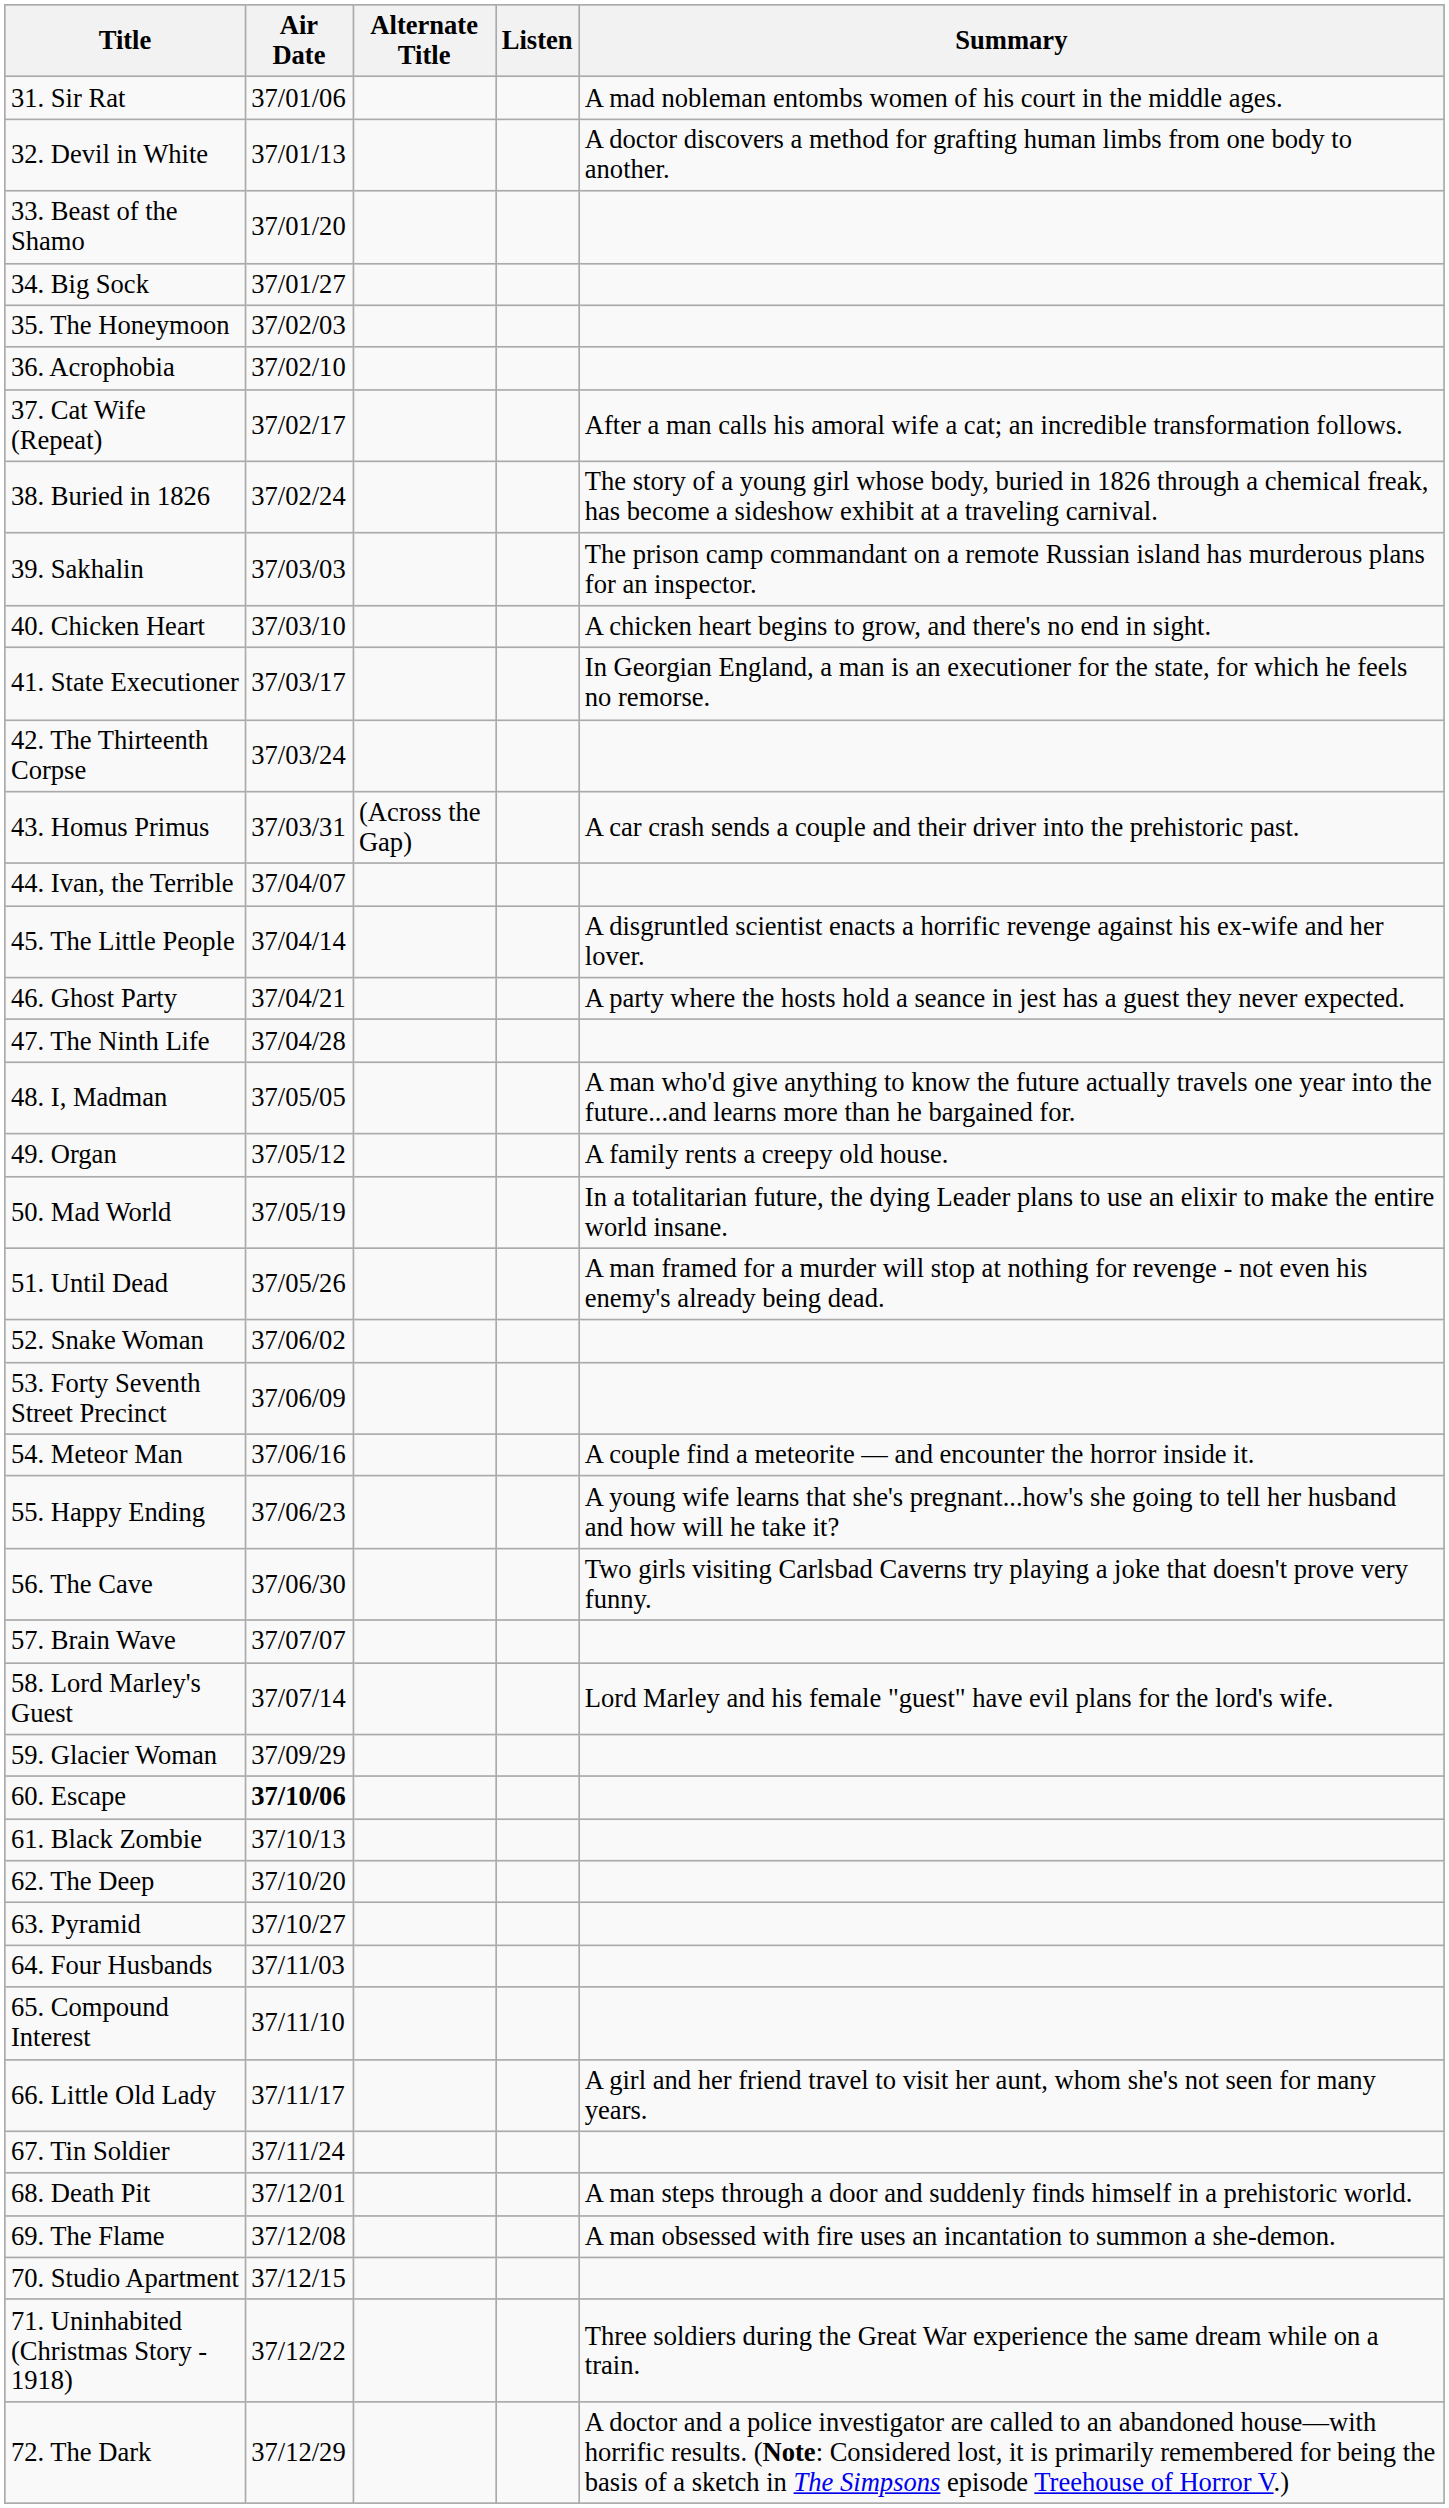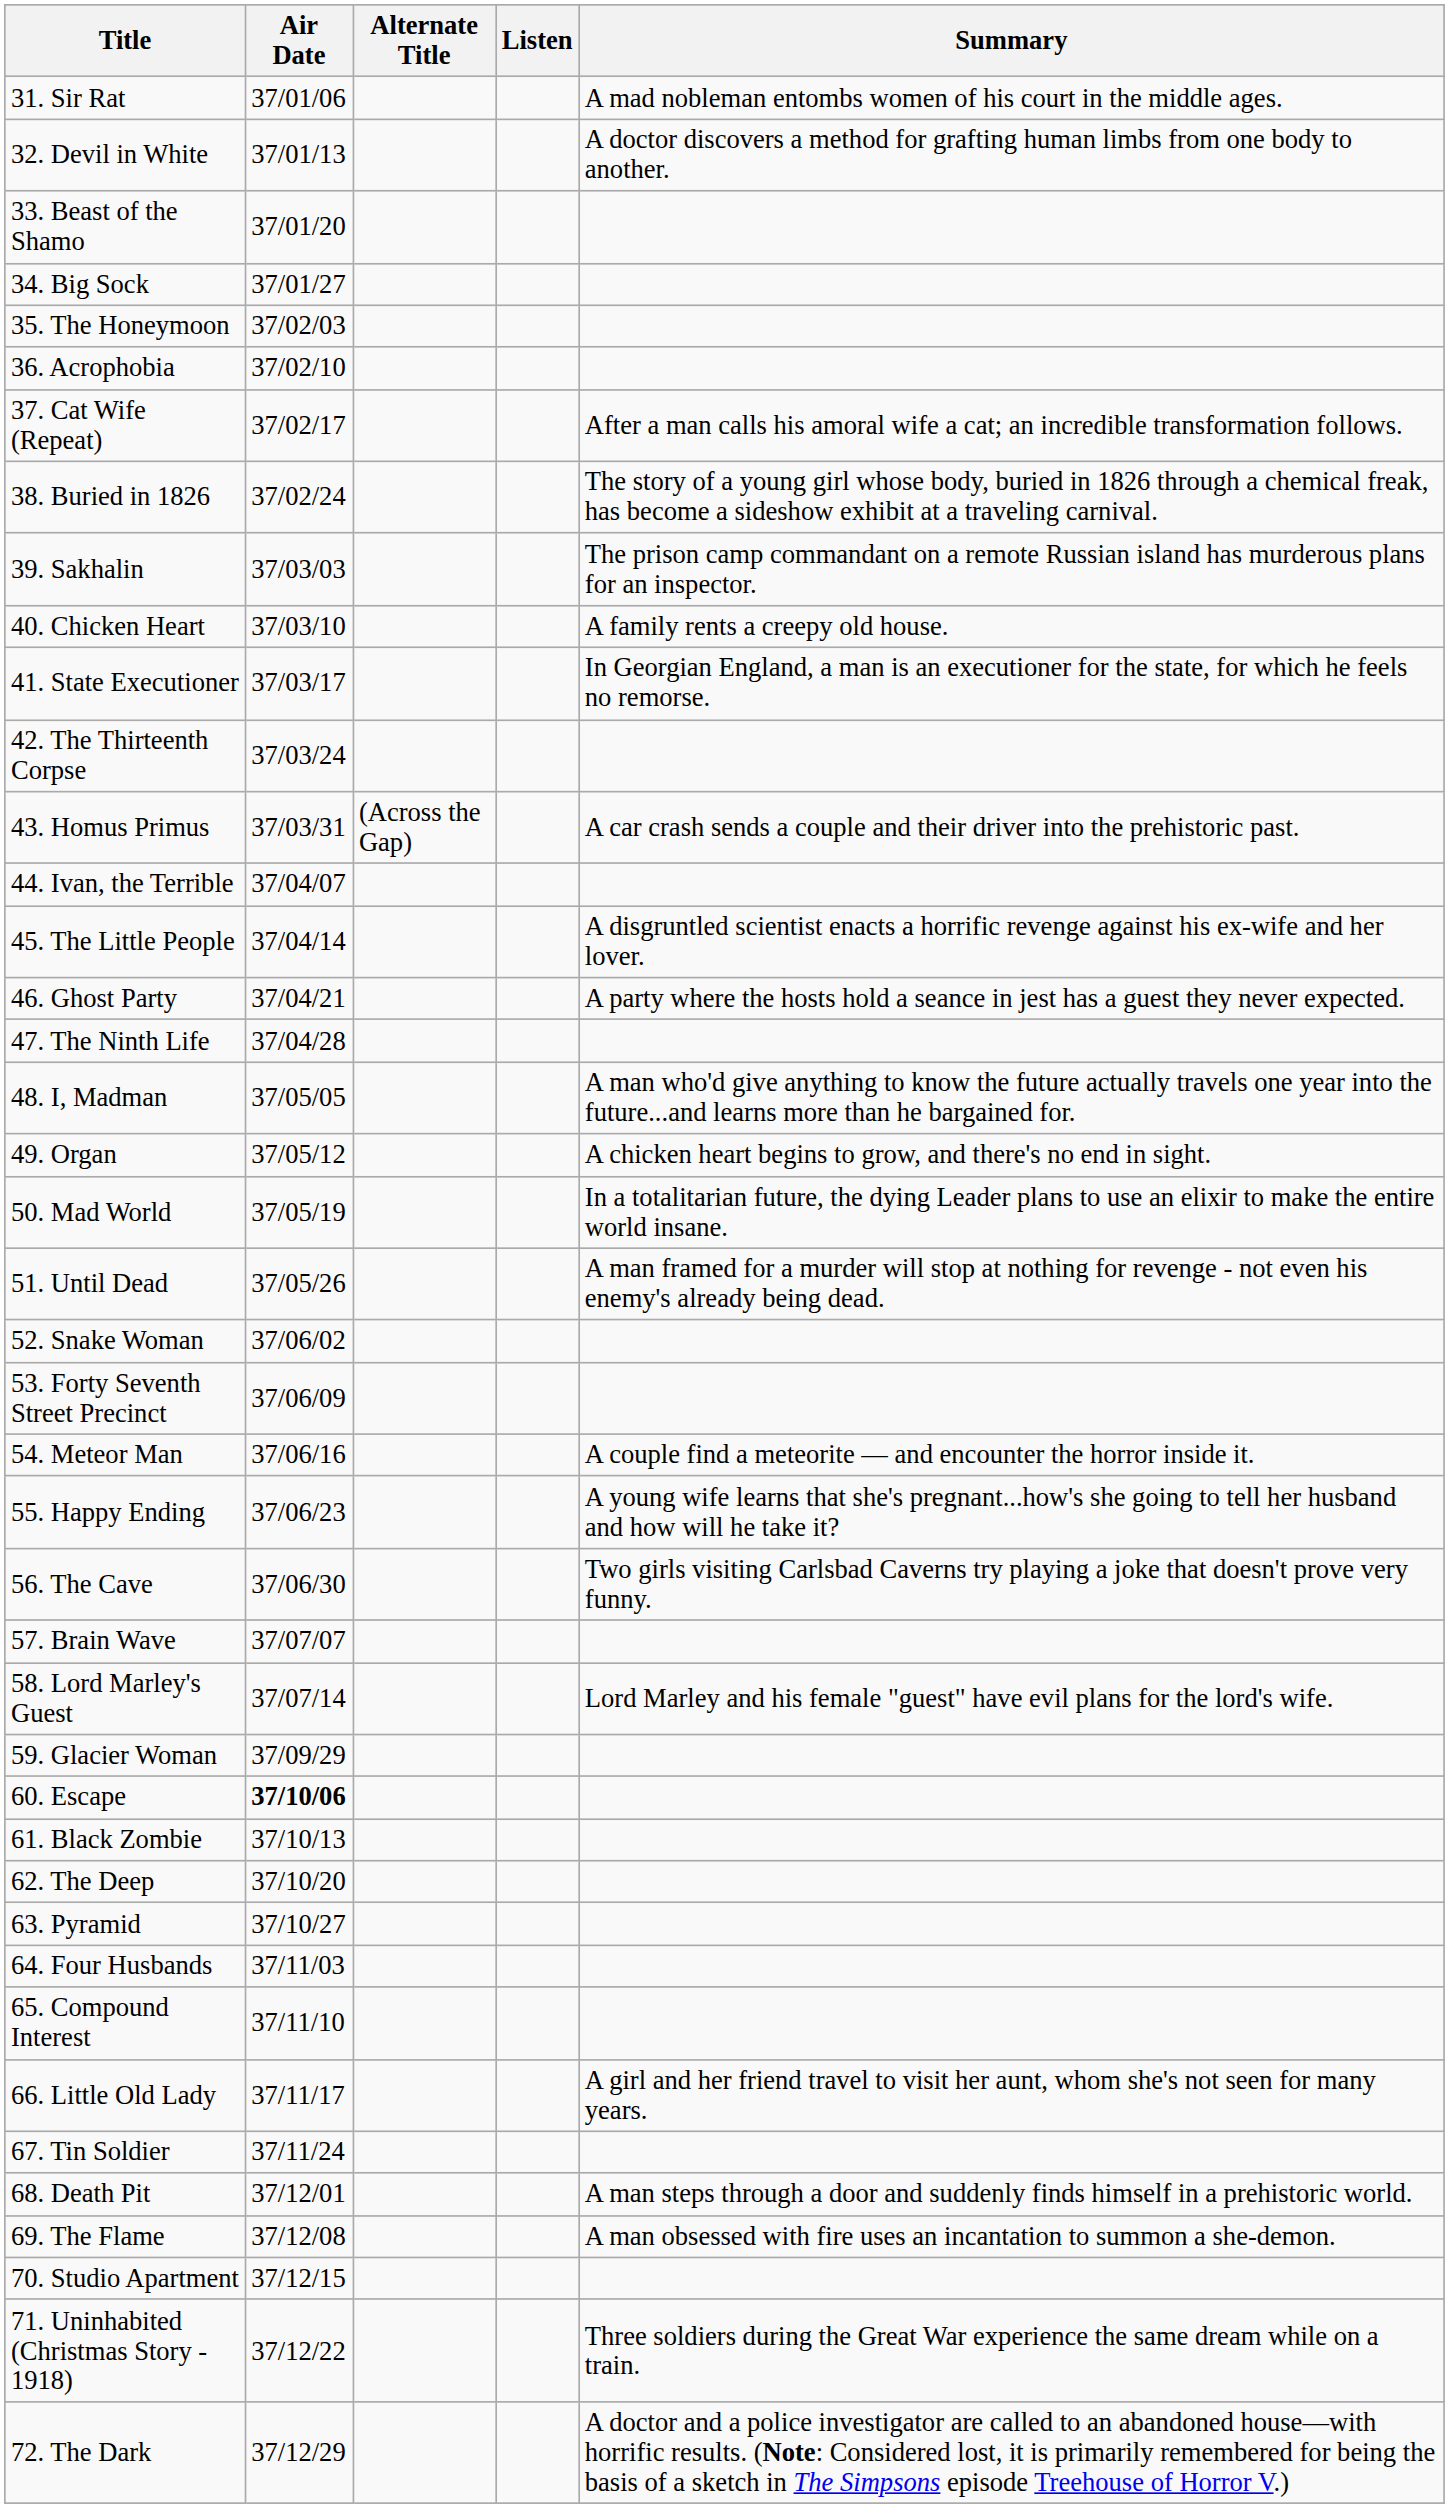(898, 626) A chicken heart begins to grow, and there's no end in sight. -> (767, 626) A family rents a creepy old house.
(767, 1154) A family rents a creepy old house. -> (898, 1154) A chicken heart begins to grow, and there's no end in sight.
